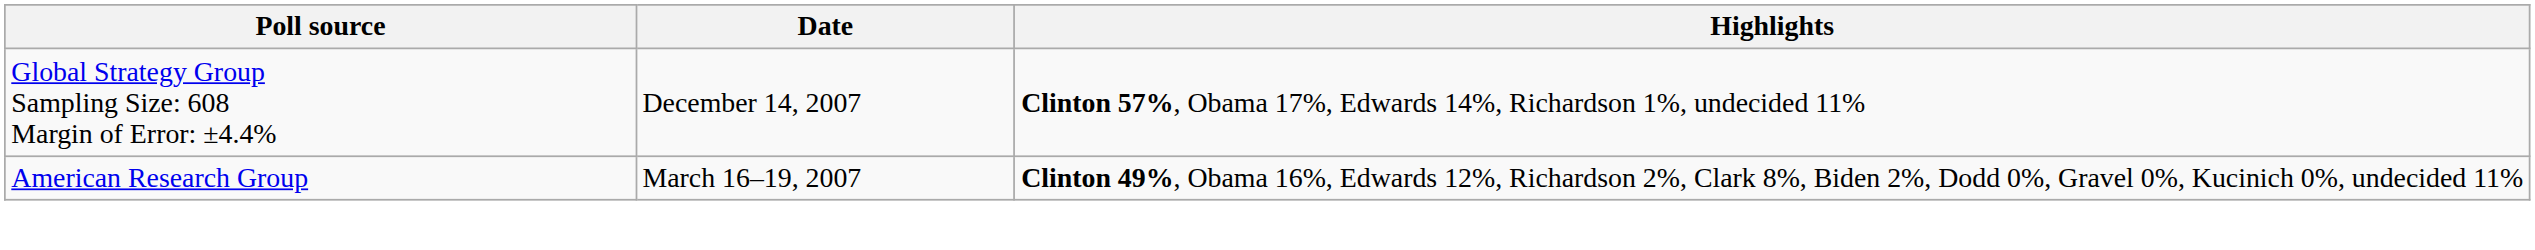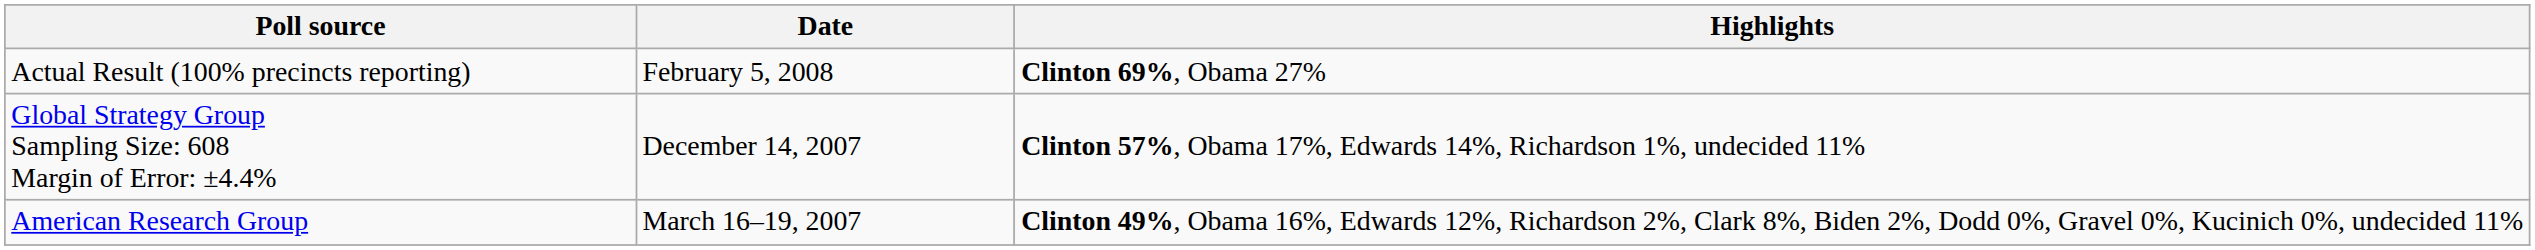+ row: (241, 70)
